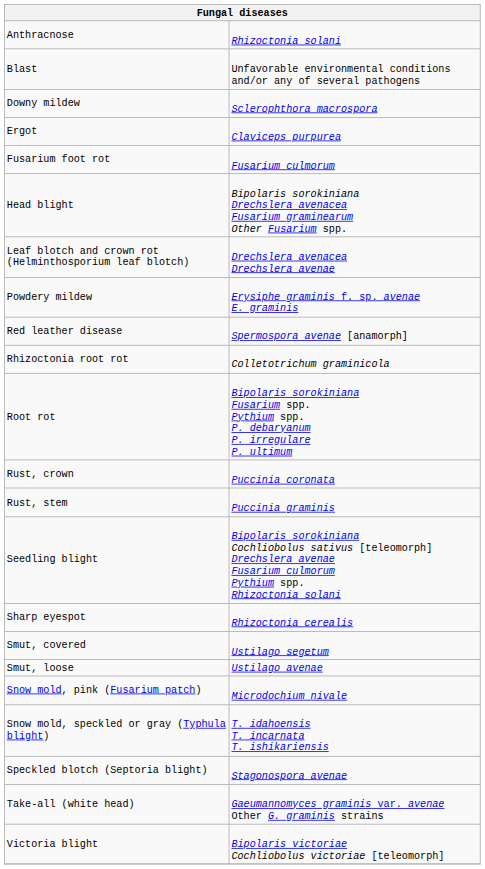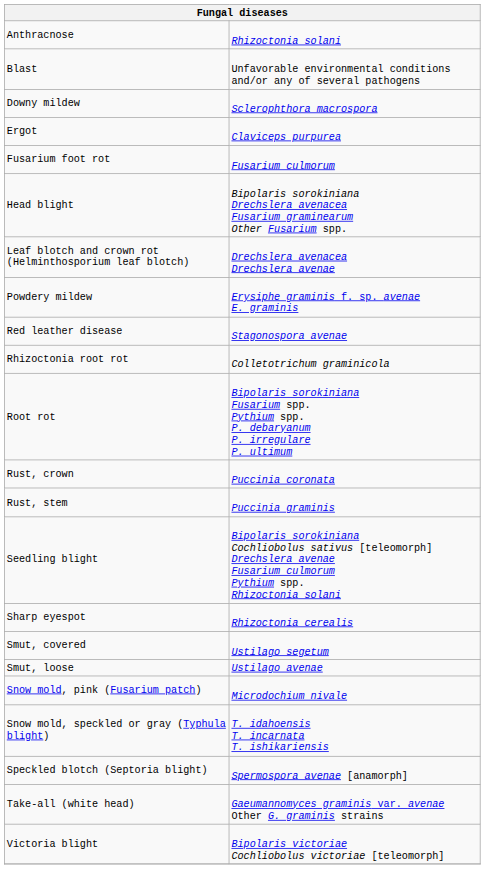(320, 337) Spermospora avenae [anamorph] -> (289, 337) Stagonospora avenae
(289, 776) Stagonospora avenae -> (320, 776) Spermospora avenae [anamorph]
